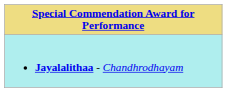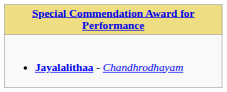(113, 67) paleturquoise background -> (113, 67) no background
